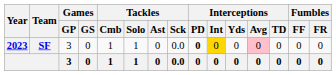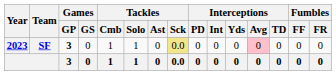(69, 45) normal -> (69, 45) bold
(178, 45) no background -> (178, 45) khaki background
(198, 45) bold -> (198, 45) normal
(216, 45) gold background -> (216, 45) no background
